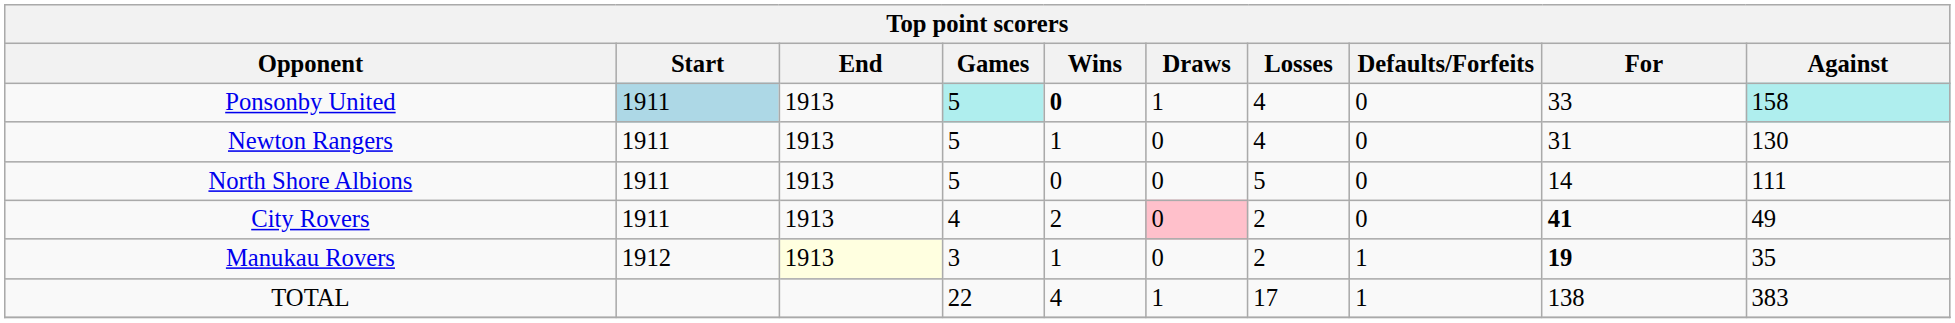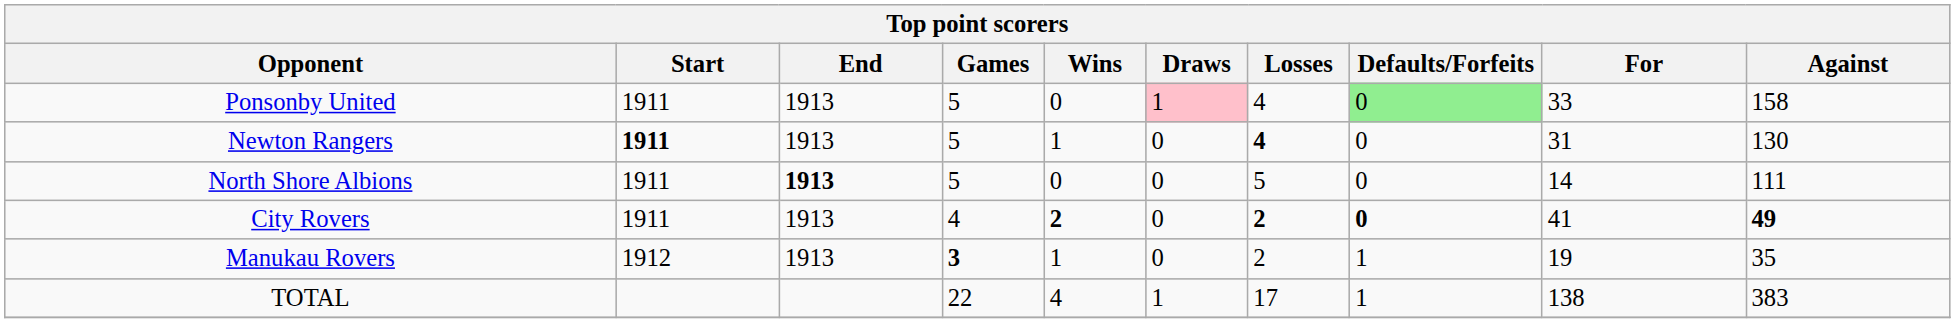(646, 102) lightblue background -> (646, 102) no background
(954, 102) paleturquoise background -> (954, 102) no background
(1056, 102) bold -> (1056, 102) normal
(1158, 102) no background -> (1158, 102) pink background
(1361, 102) no background -> (1361, 102) lightgreen background
(1770, 102) paleturquoise background -> (1770, 102) no background
(646, 141) normal -> (646, 141) bold
(1260, 141) normal -> (1260, 141) bold
(809, 180) normal -> (809, 180) bold
(1056, 219) normal -> (1056, 219) bold
(1158, 219) pink background -> (1158, 219) no background
(1260, 219) normal -> (1260, 219) bold
(1361, 219) normal -> (1361, 219) bold
(1560, 219) bold -> (1560, 219) normal
(1764, 219) normal -> (1764, 219) bold
(809, 258) lightyellow background -> (809, 258) no background
(954, 258) normal -> (954, 258) bold
(1560, 258) bold -> (1560, 258) normal
